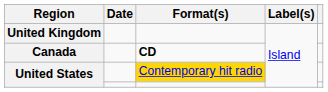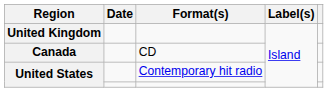(147, 52) bold -> (147, 52) normal
(200, 71) gold background -> (200, 71) no background
